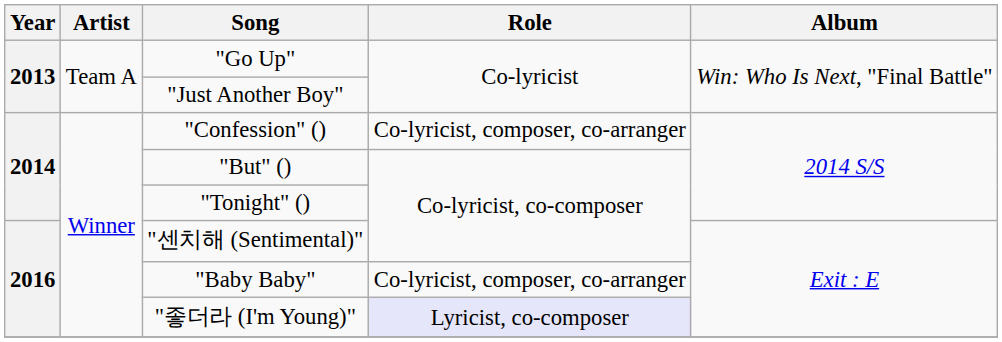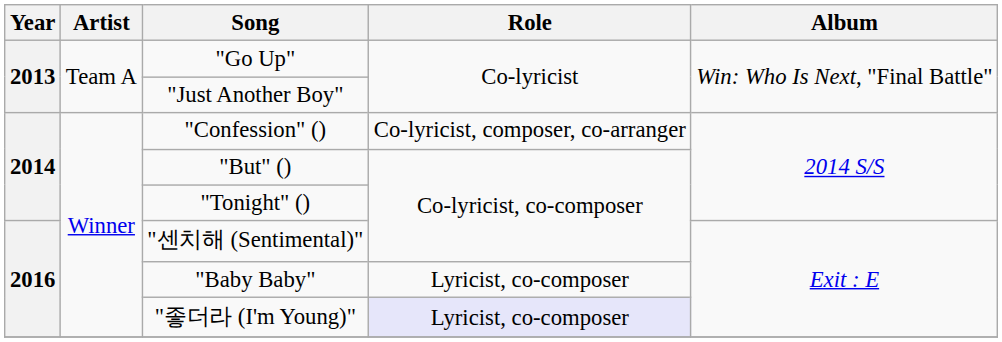(530, 279) Co-lyricist, composer, co-arranger -> (530, 279) Lyricist, co-composer
